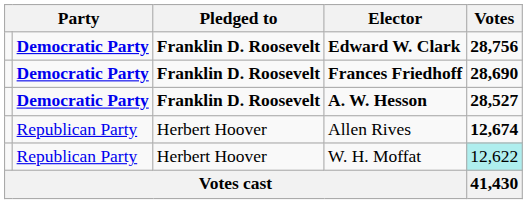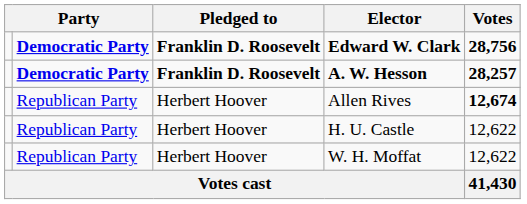- row: (395, 73)
(494, 101) 28,527 -> (492, 73) 28,257
+ row: (371, 128)
(494, 156) paleturquoise background -> (492, 156) no background
